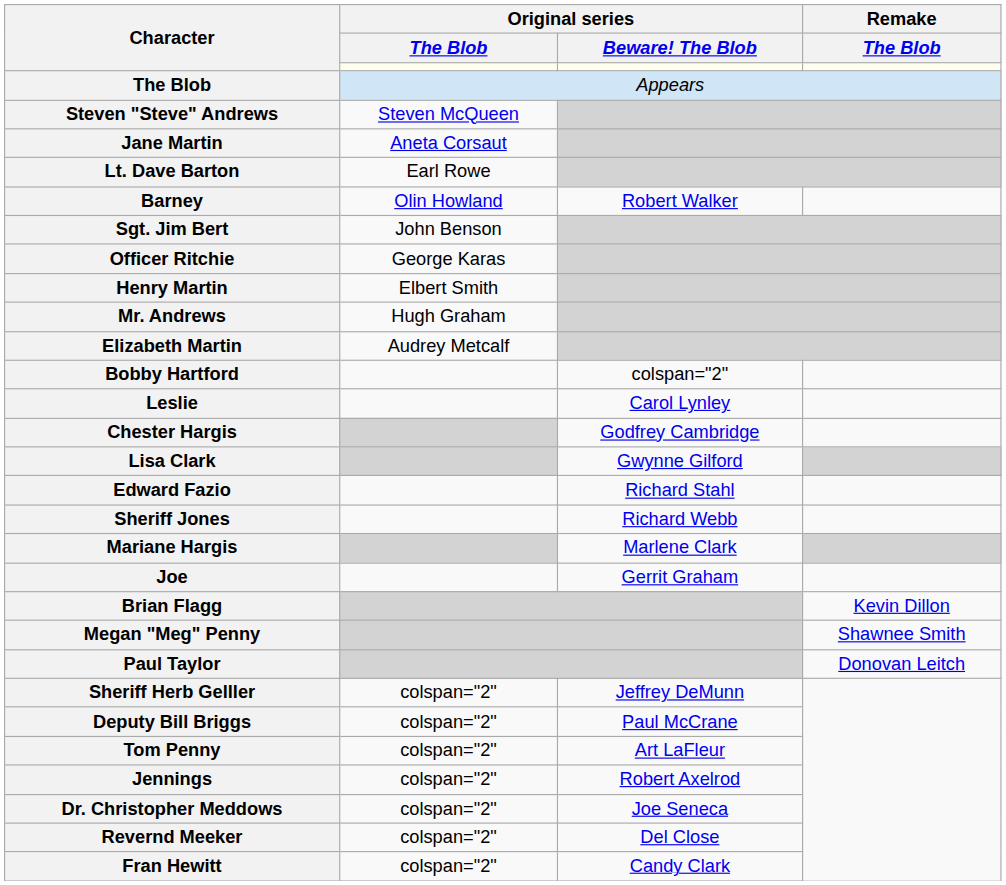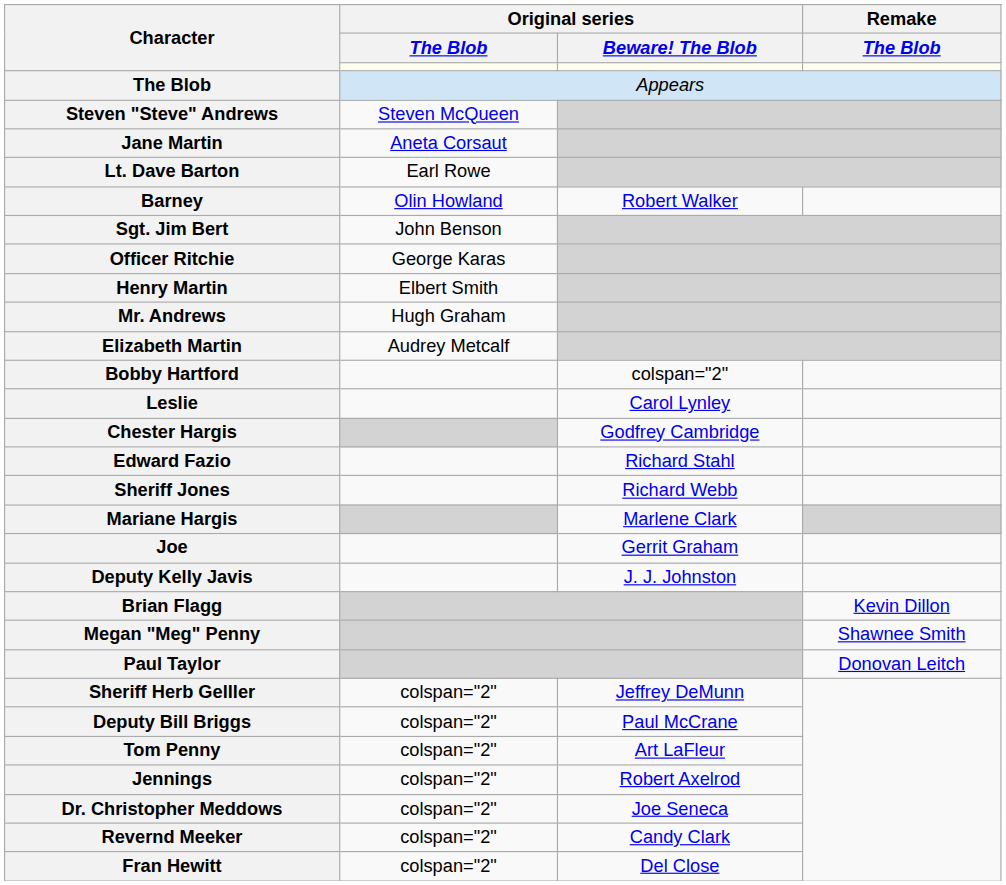- row: (172, 461)
+ row: (172, 576)
(680, 837) Del Close -> (680, 837) Candy Clark
(680, 866) Candy Clark -> (680, 866) Del Close
